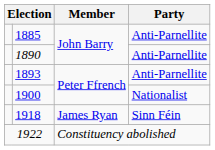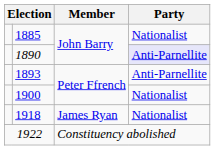(169, 34) Anti-Parnellite -> (159, 34) Nationalist
(169, 54) no background -> (169, 54) lavender background
(156, 114) Sinn Féin -> (159, 114) Nationalist
